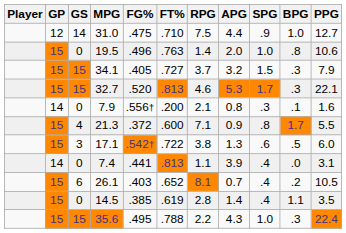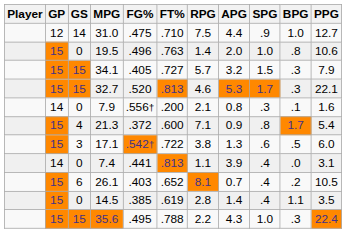(203, 70) 3.7 -> (203, 70) 5.7
(326, 126) 5.5 -> (326, 126) 5.4
